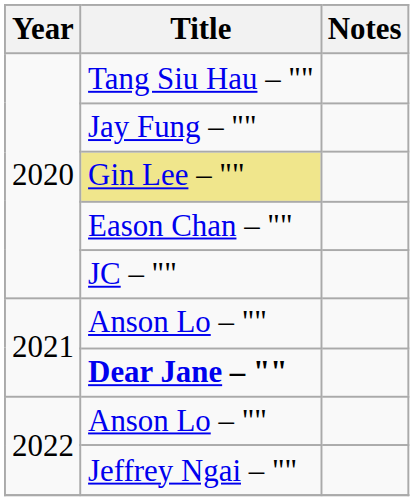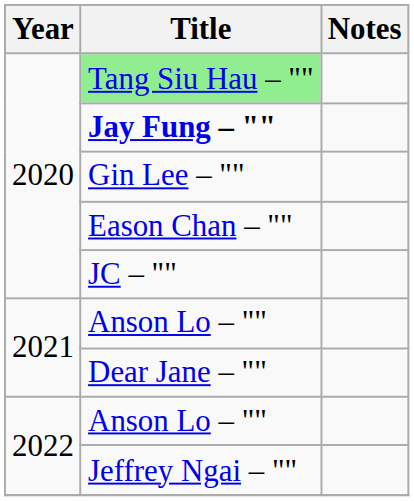(201, 77) no background -> (201, 77) lightgreen background
(172, 126) normal -> (182, 126) bold
(166, 175) khaki background -> (166, 175) no background
(188, 371) bold -> (177, 371) normal
